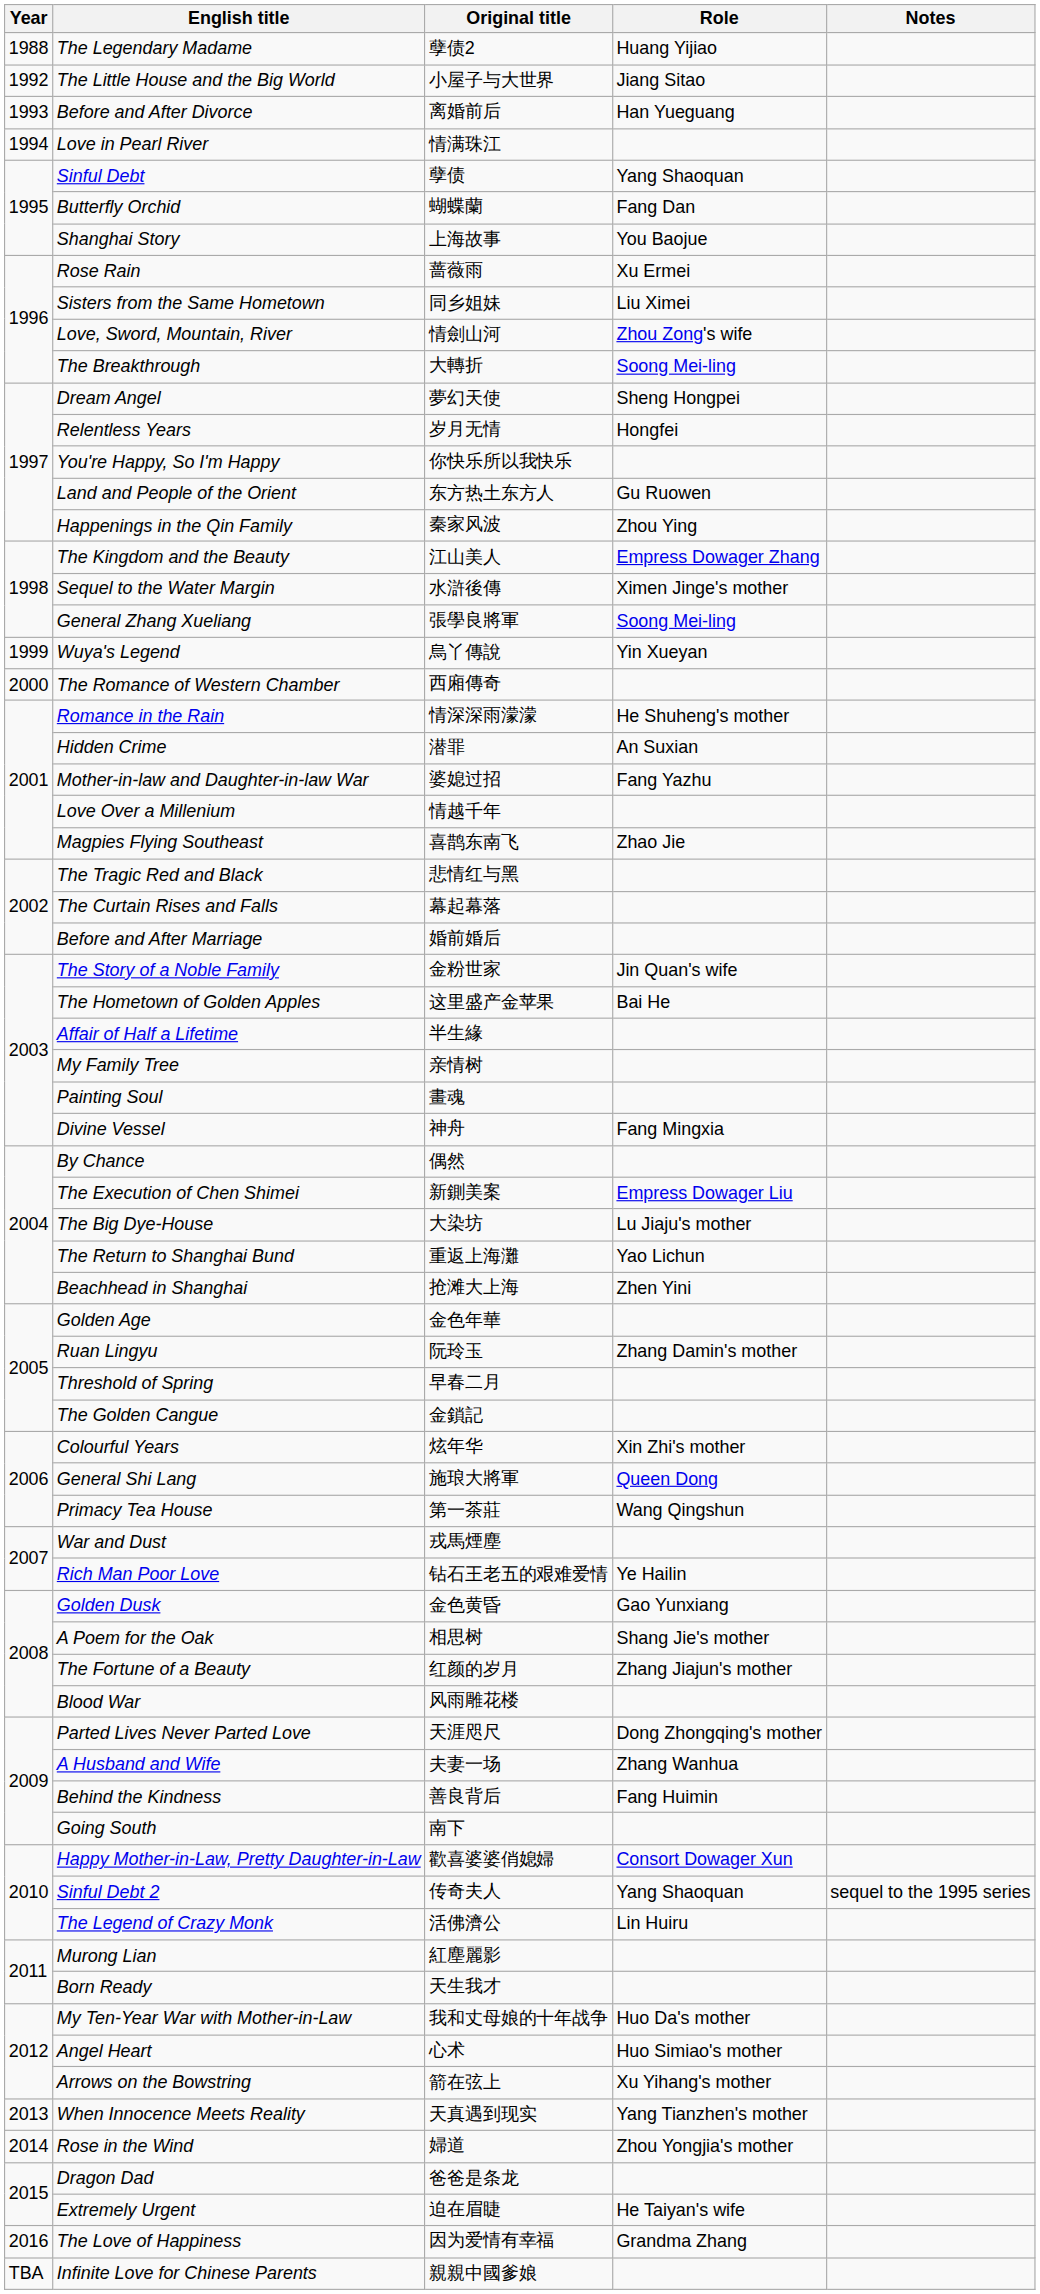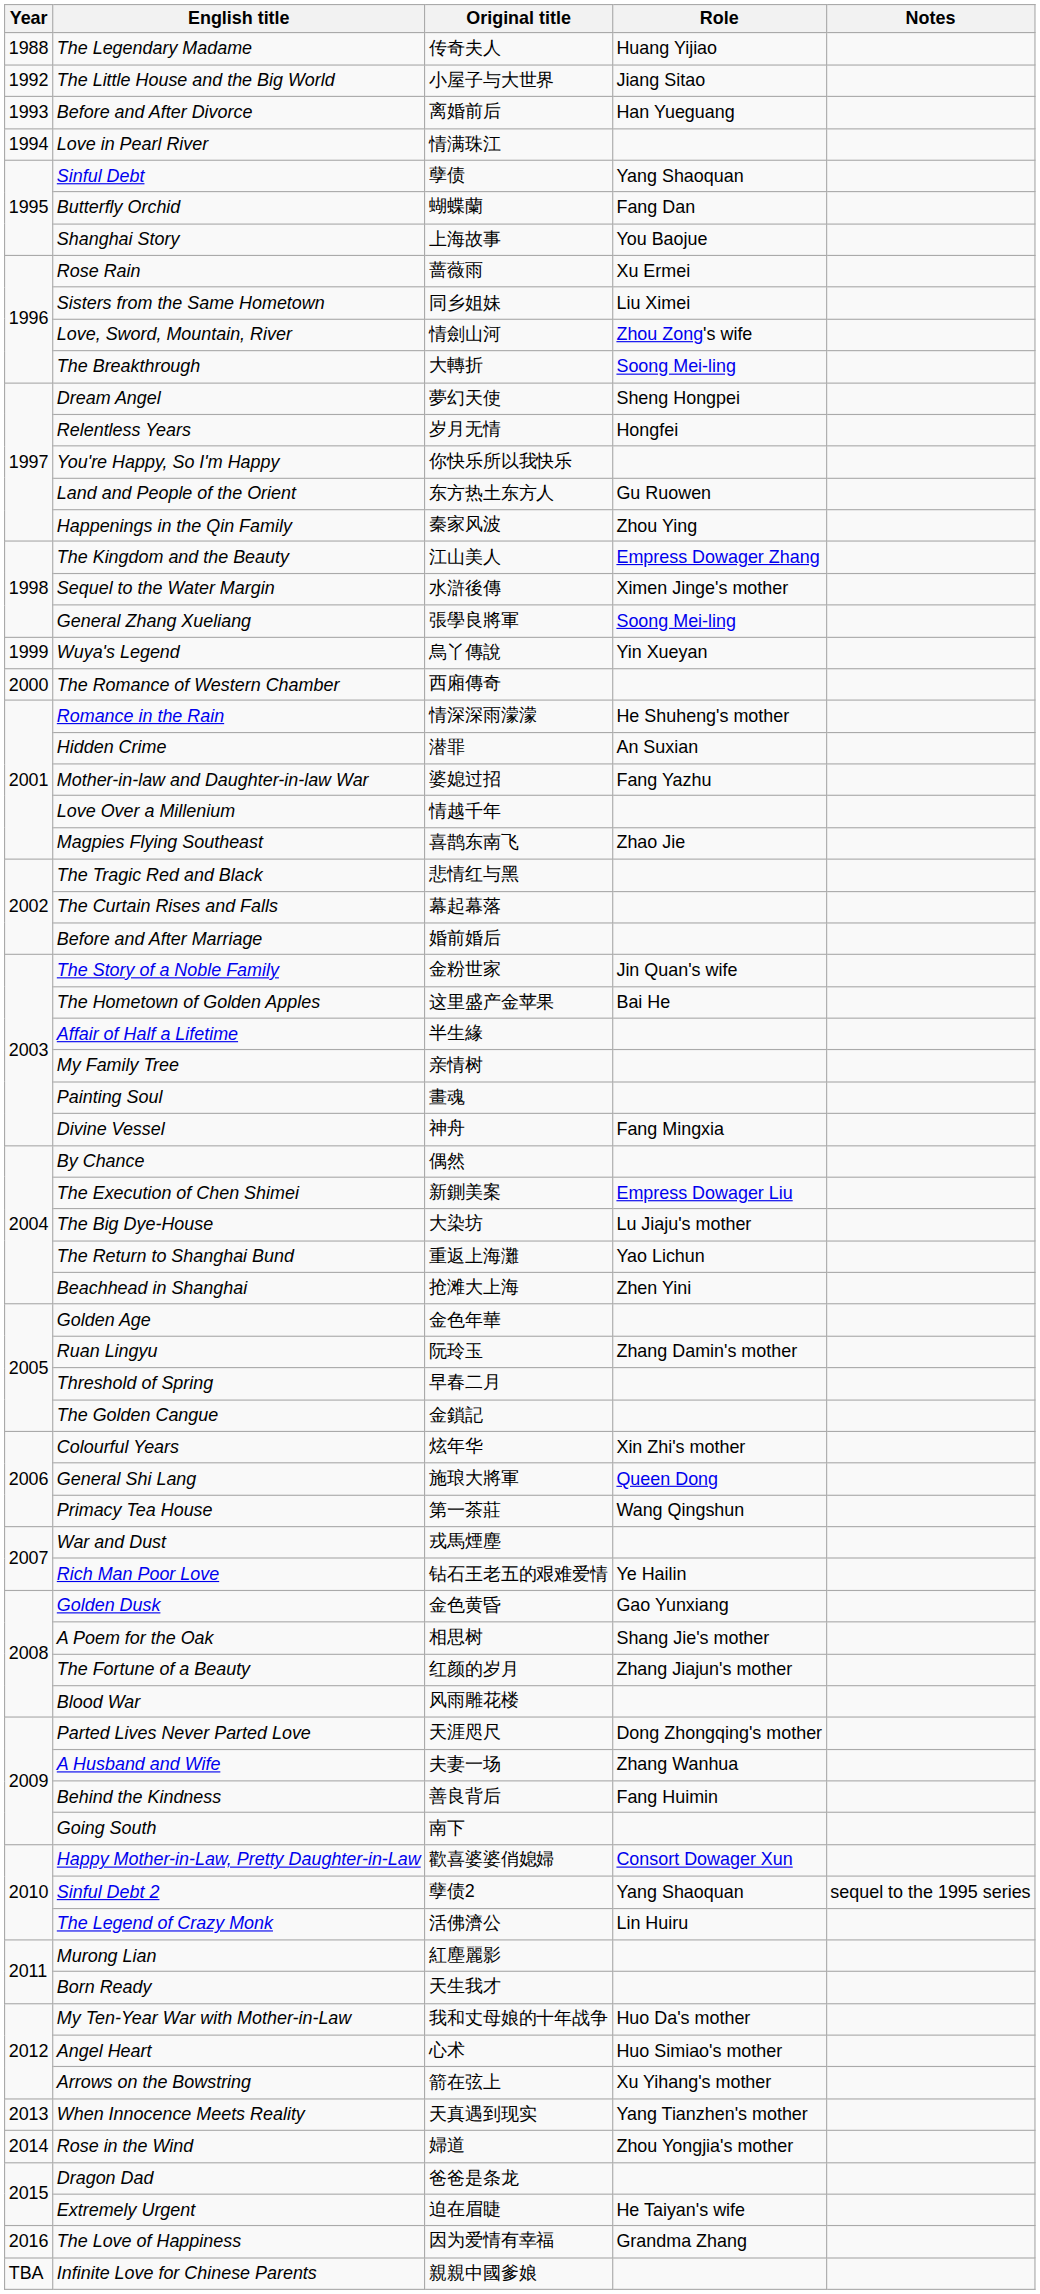(452, 48) 孽债2 -> (465, 48) 传奇夫人
(465, 1891) 传奇夫人 -> (452, 1891) 孽债2
